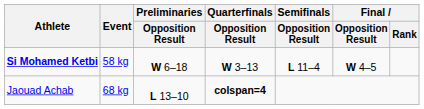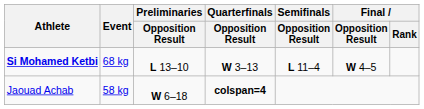(116, 62) 58 kg -> (116, 62) 68 kg
(169, 68) W 6–18 -> (169, 68) L 13–10
(116, 90) 68 kg -> (116, 90) 58 kg
(169, 96) L 13–10 -> (169, 96) W 6–18
